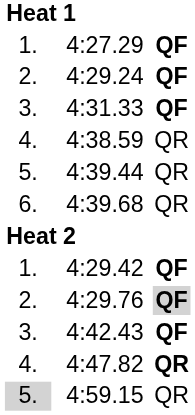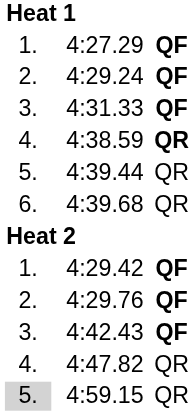(172, 140) normal -> (172, 140) bold
(172, 300) lightgrey background -> (172, 300) no background
(172, 364) bold -> (172, 364) normal
